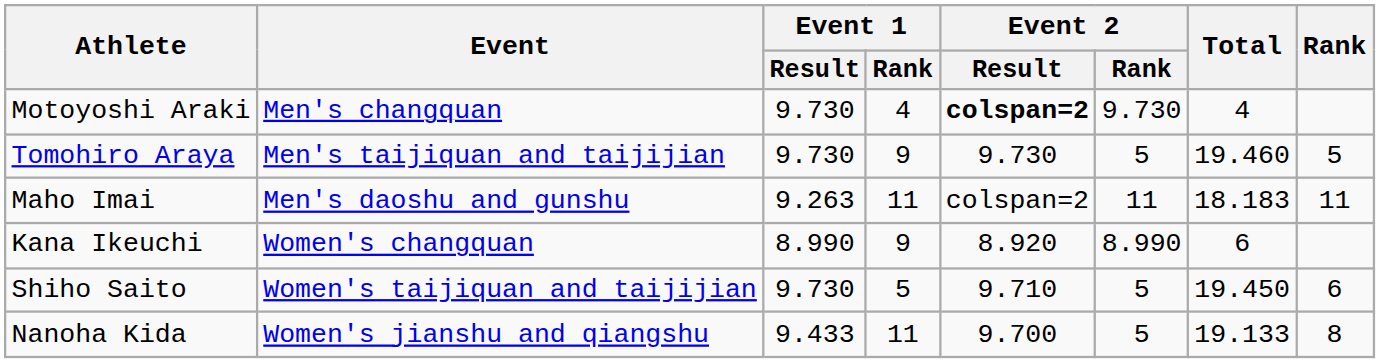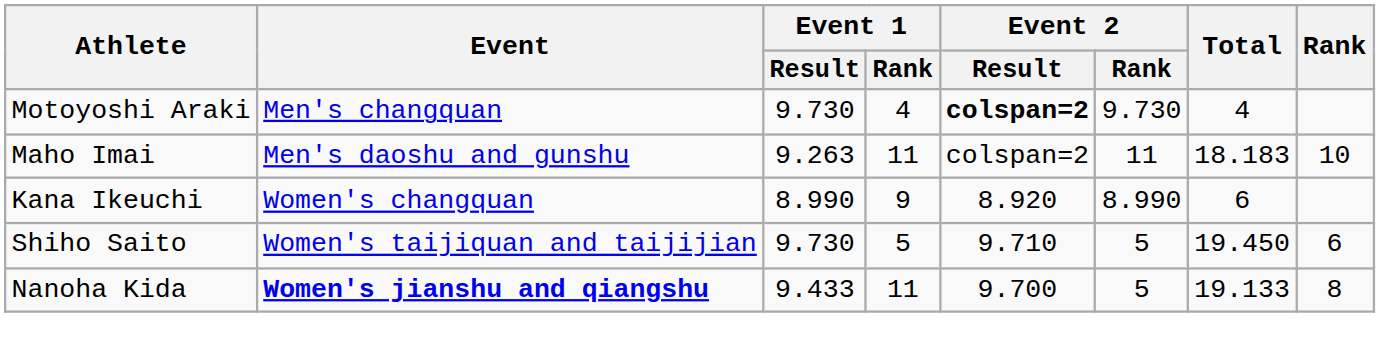- row: (123, 156)
(1335, 201) 11 -> (1335, 156) 10
(486, 334) normal -> (486, 290) bold
